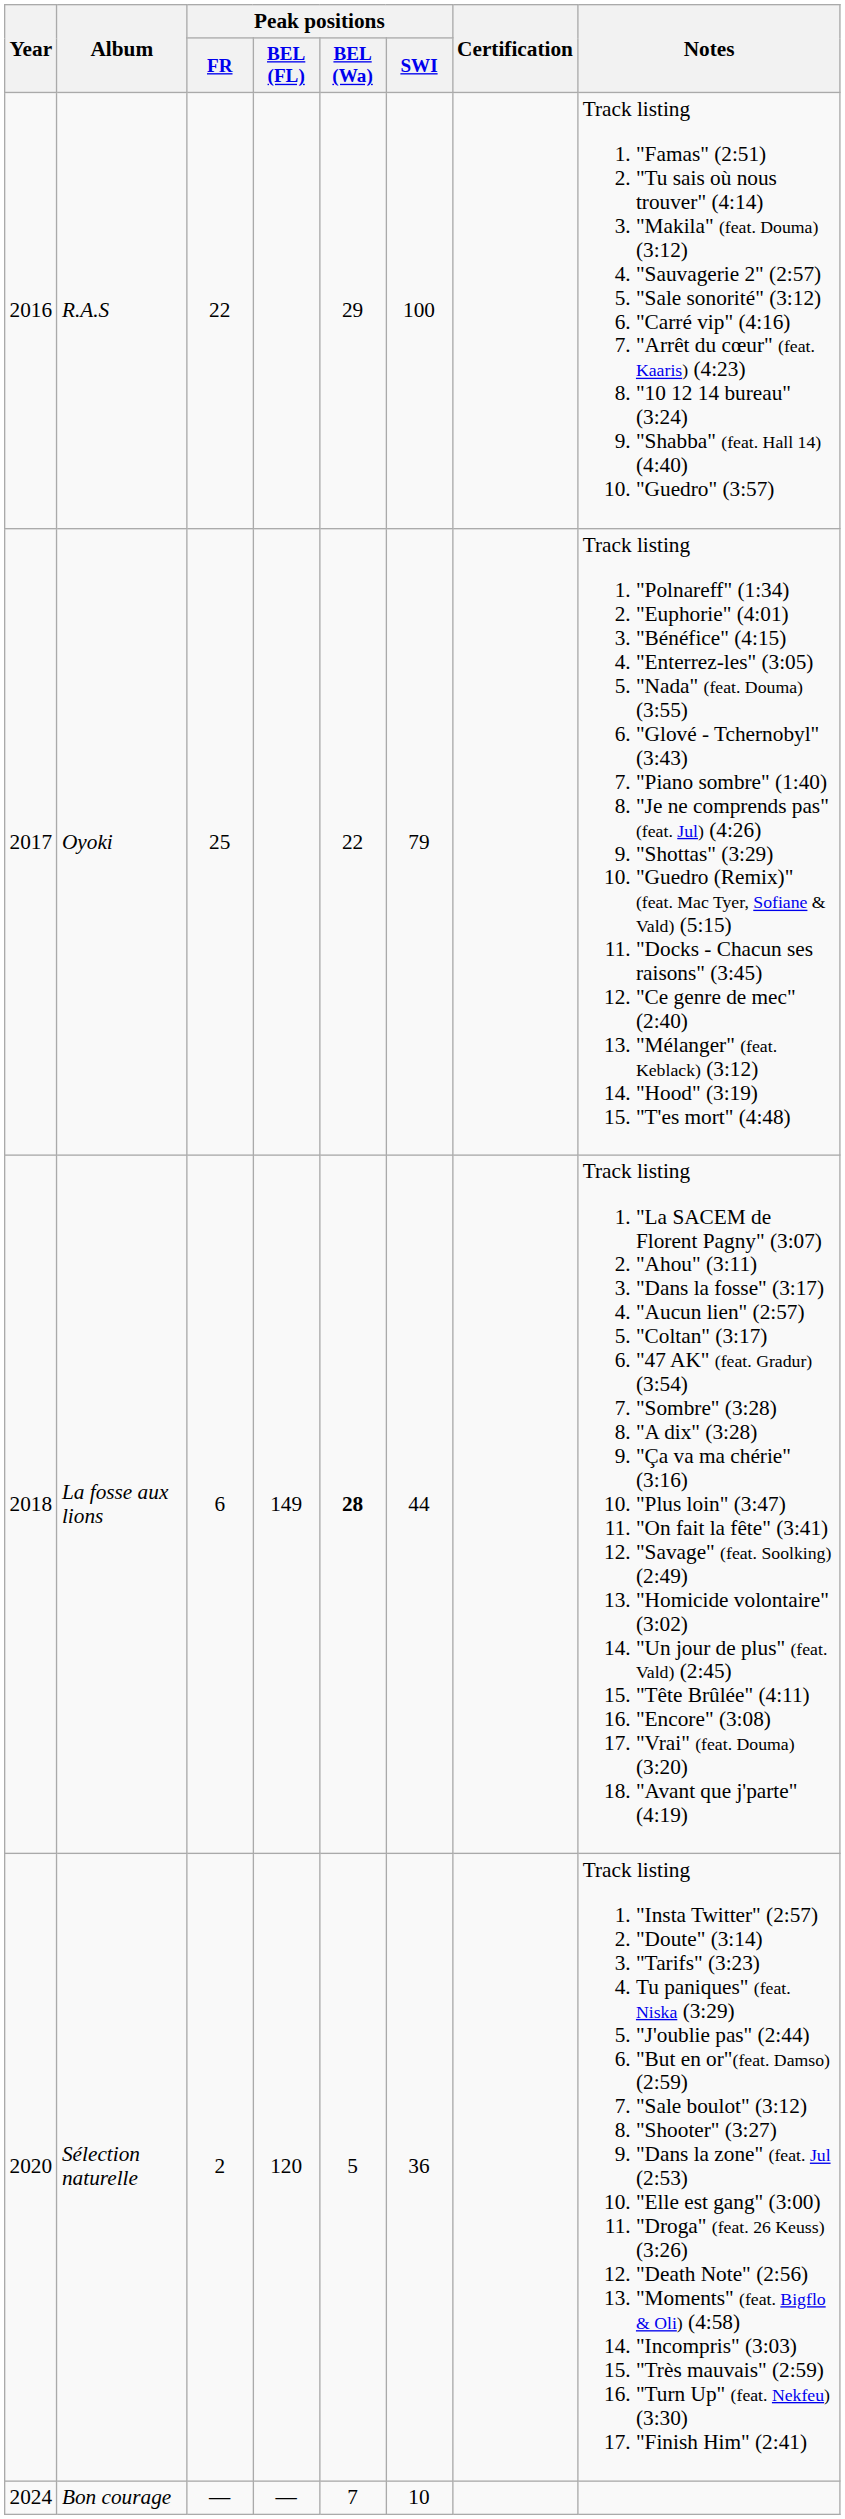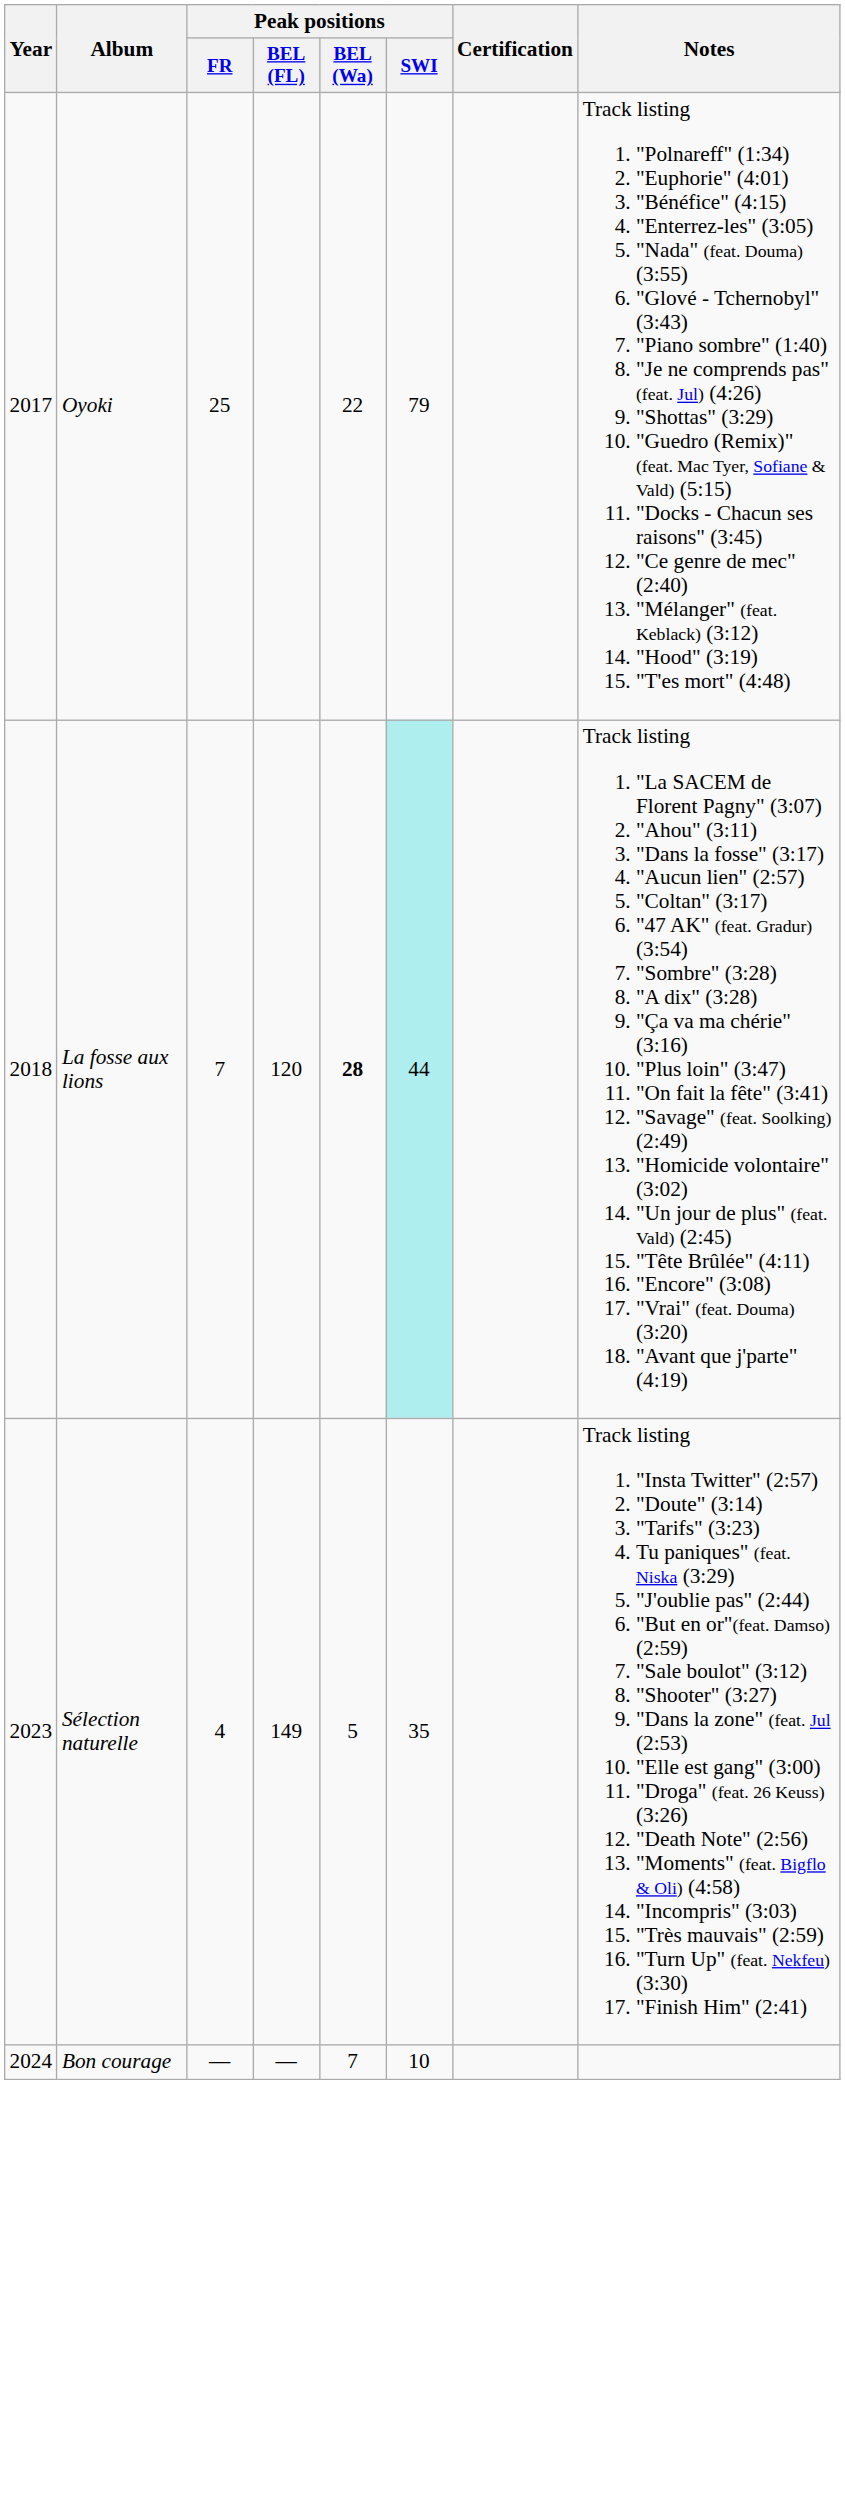- row: (86, 310)
(220, 1504) 6 -> (220, 1068) 7
(286, 1504) 149 -> (286, 1068) 120
(419, 1504) no background -> (419, 1068) paleturquoise background
(31, 2166) 2020 -> (31, 1731) 2023
(220, 2166) 2 -> (220, 1731) 4
(286, 2166) 120 -> (286, 1731) 149
(419, 2166) 36 -> (419, 1731) 35
